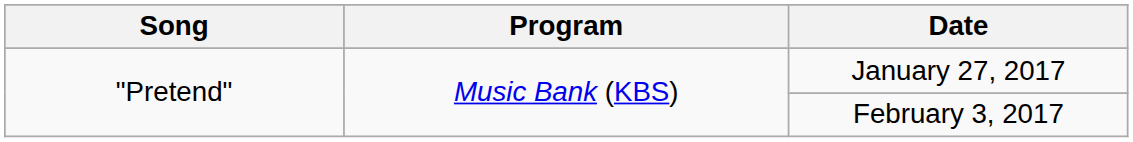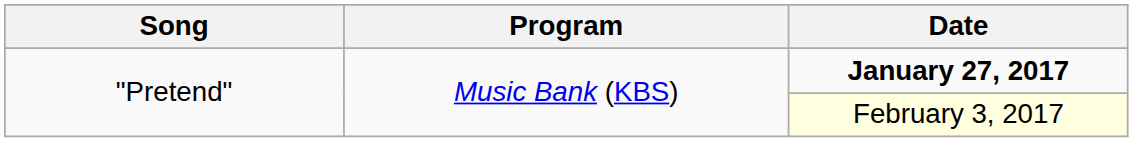(958, 70) normal -> (958, 70) bold
(958, 114) no background -> (958, 114) lightyellow background
